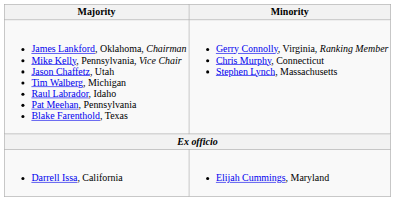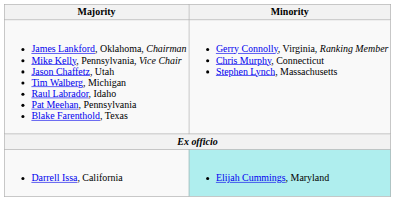(290, 178) no background -> (290, 178) paleturquoise background
